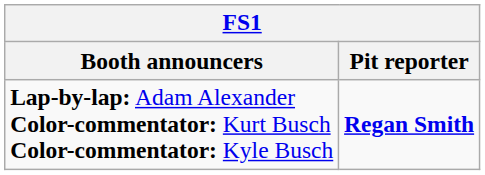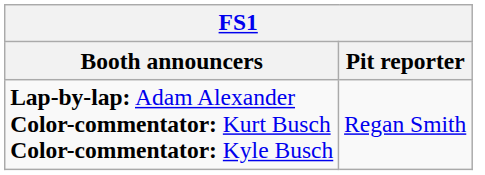(409, 124) bold -> (405, 124) normal
